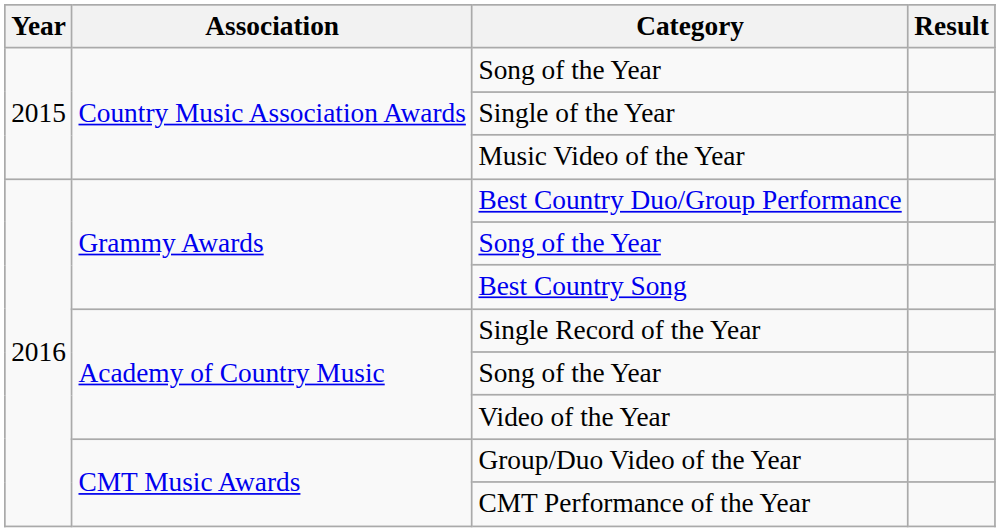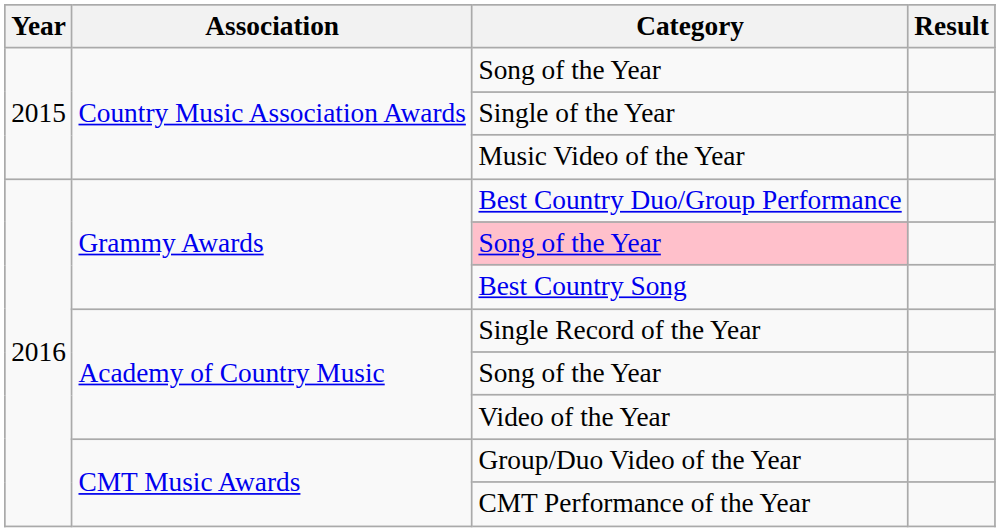(570, 243) no background -> (570, 243) pink background
